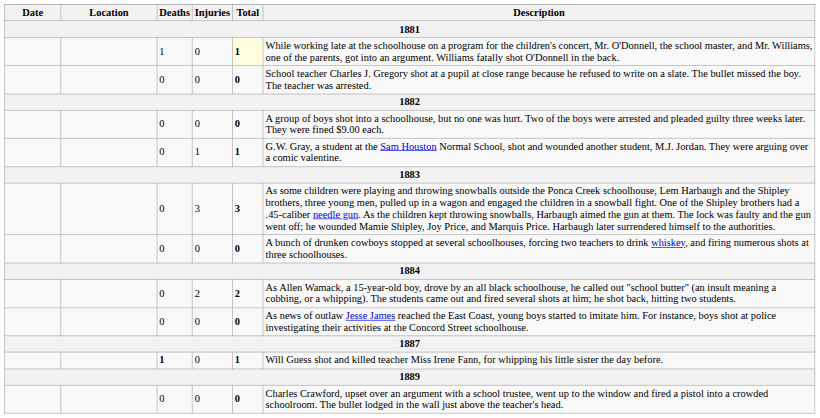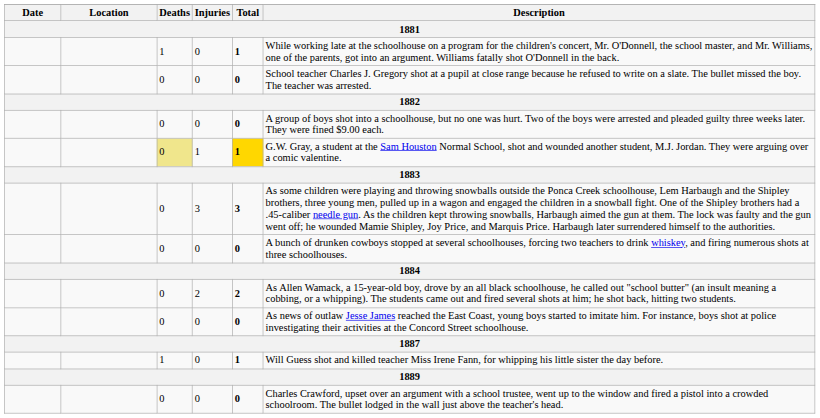(237, 51) lightyellow background -> (237, 51) no background
(162, 152) no background -> (162, 152) khaki background
(237, 152) no background -> (237, 152) gold background
(162, 360) bold -> (162, 360) normal
